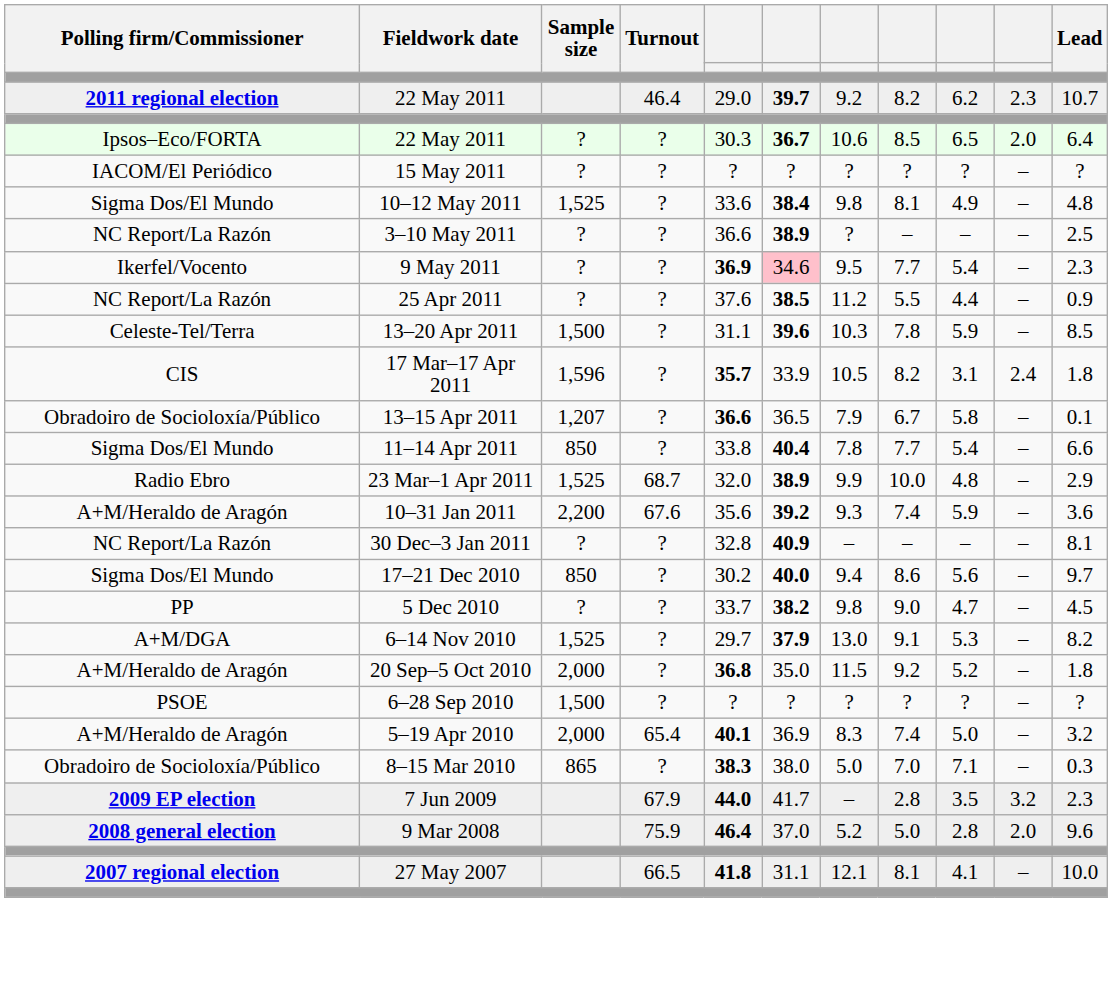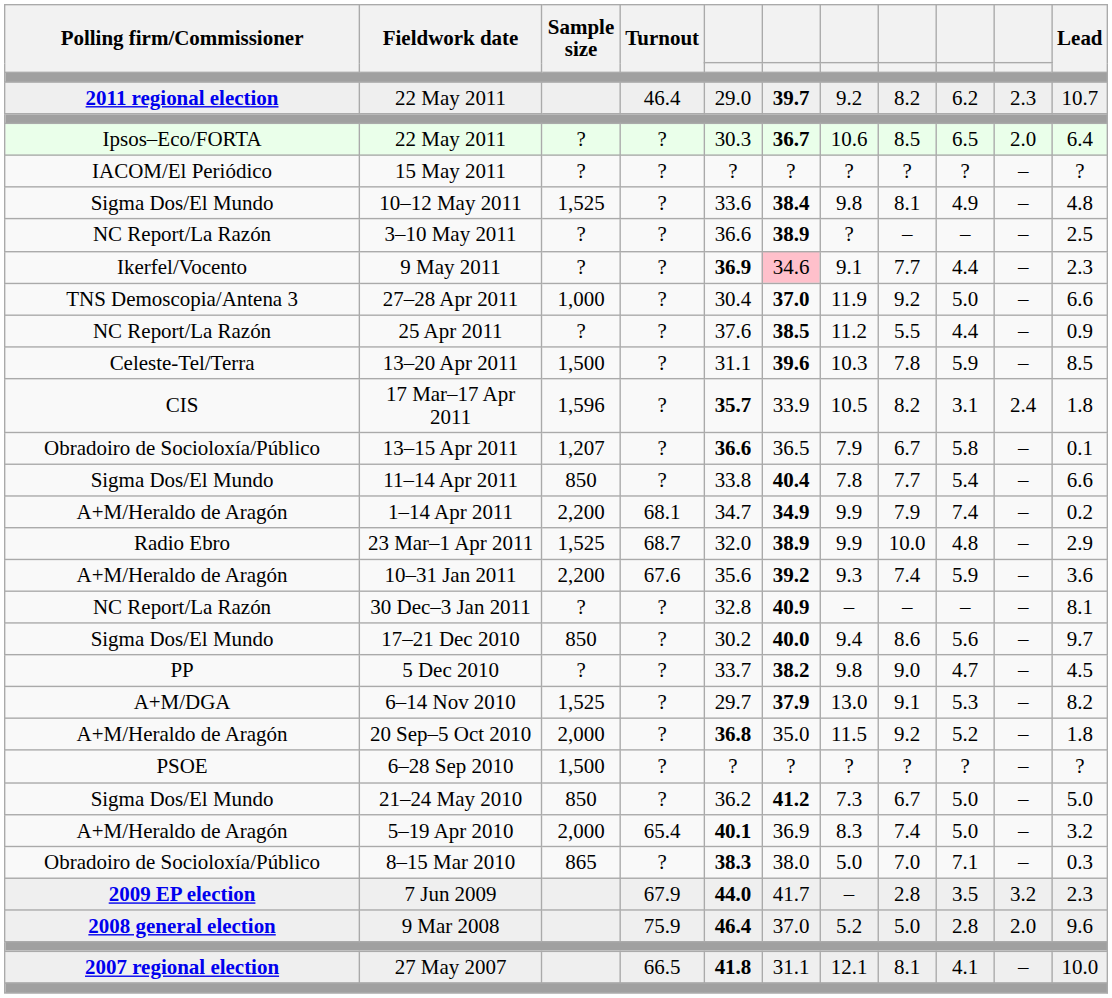(849, 266) 9.5 -> (849, 266) 9.1
(965, 266) 5.4 -> (965, 266) 4.4
+ row: (182, 298)
+ row: (182, 511)
+ row: (182, 798)
